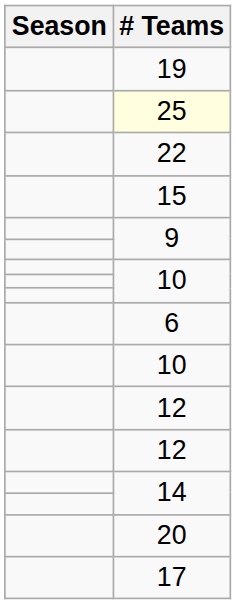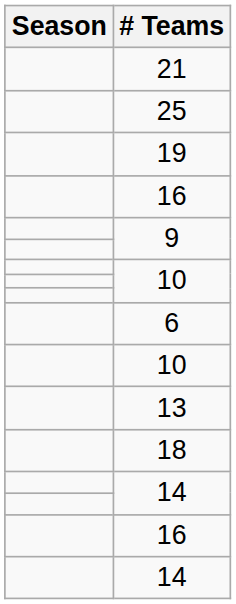(172, 68) 19 -> (172, 68) 21
(172, 111) lightyellow background -> (172, 111) no background
(172, 153) 22 -> (172, 153) 19
(172, 195) 15 -> (172, 195) 16
(172, 407) 12 -> (172, 407) 13
(172, 450) 12 -> (172, 450) 18
(172, 534) 20 -> (172, 534) 16
(172, 577) 17 -> (172, 577) 14
